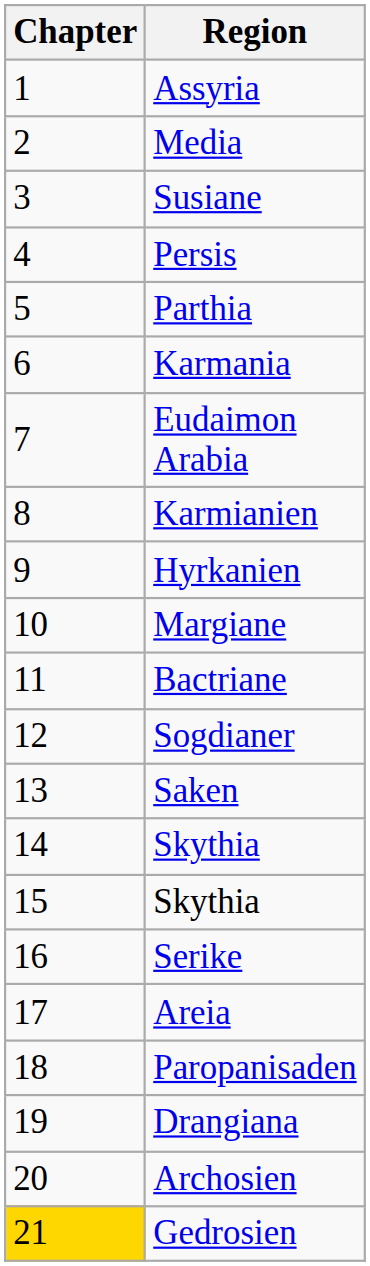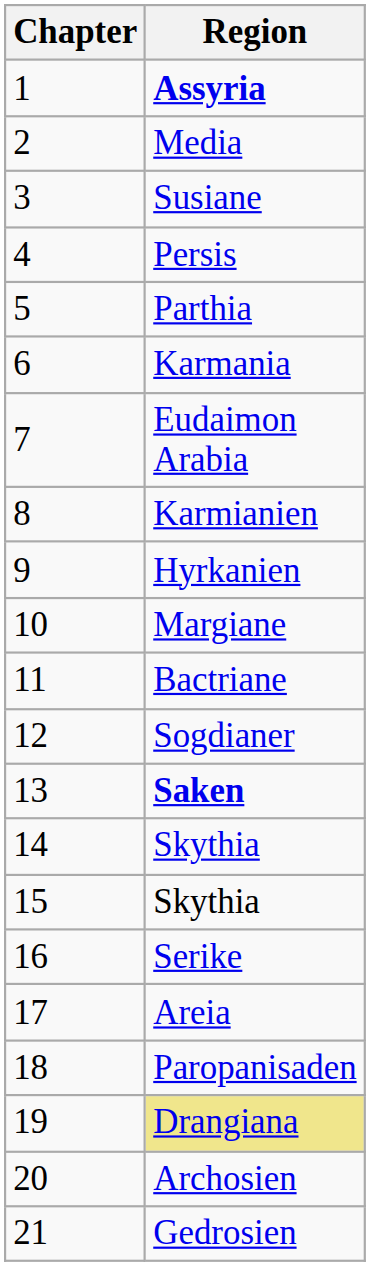(207, 87) normal -> (209, 87) bold
(196, 790) normal -> (199, 790) bold
(226, 1122) no background -> (226, 1122) khaki background
(31, 1233) gold background -> (31, 1233) no background
